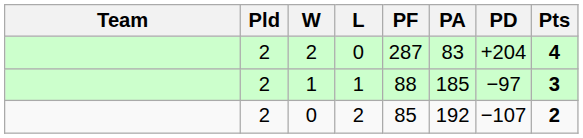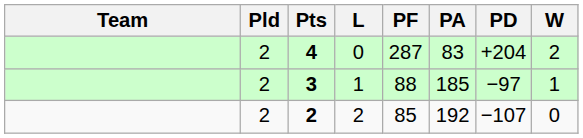columns swapped: (311, 20) <-> (554, 20)
